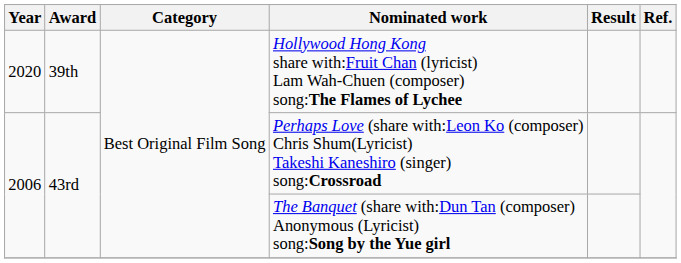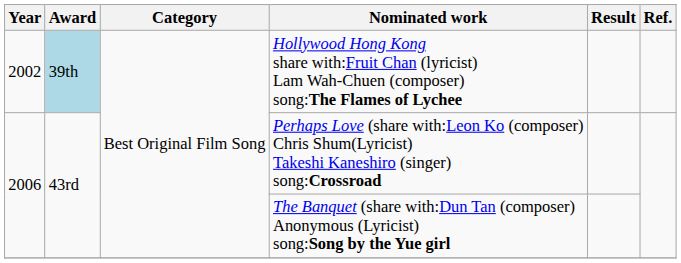(25, 71) 2020 -> (25, 71) 2002
(64, 71) no background -> (64, 71) lightblue background
